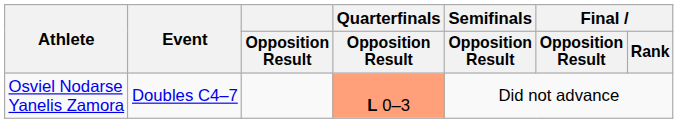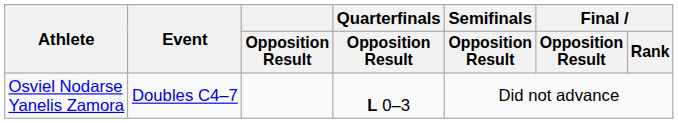(389, 105) lightsalmon background -> (389, 105) no background
